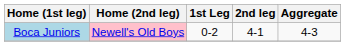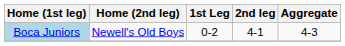(138, 31) pink background -> (138, 31) no background
